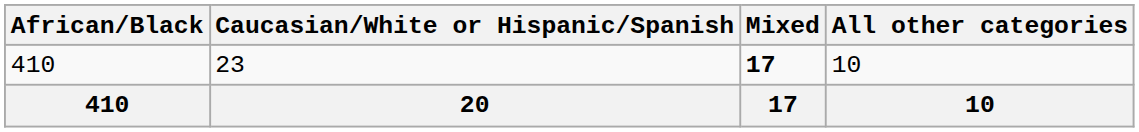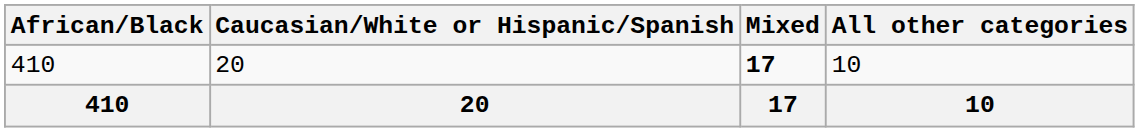(230, 65) 23 -> (230, 65) 20
